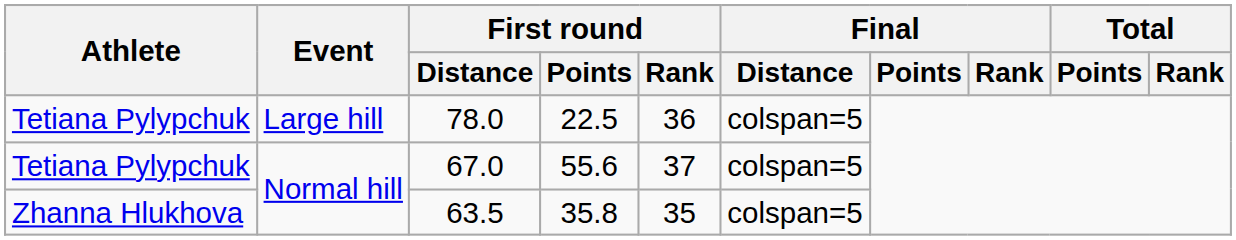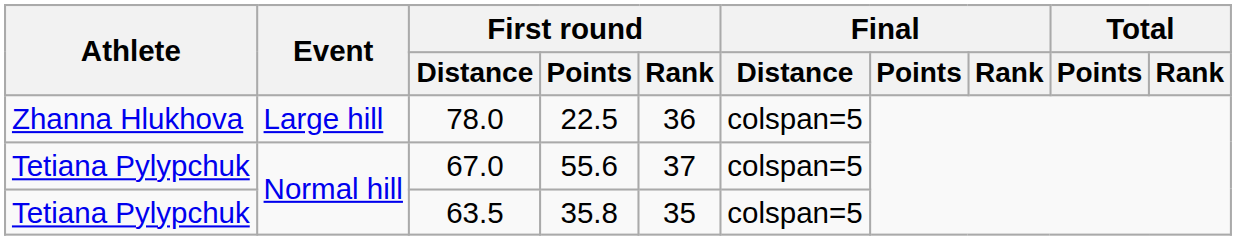(131, 119) Tetiana Pylypchuk -> (128, 119) Zhanna Hlukhova
(128, 213) Zhanna Hlukhova -> (131, 213) Tetiana Pylypchuk
